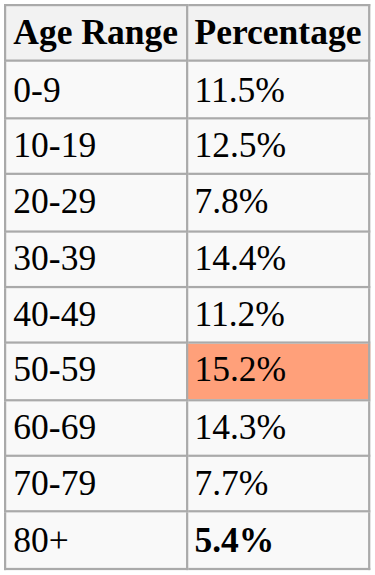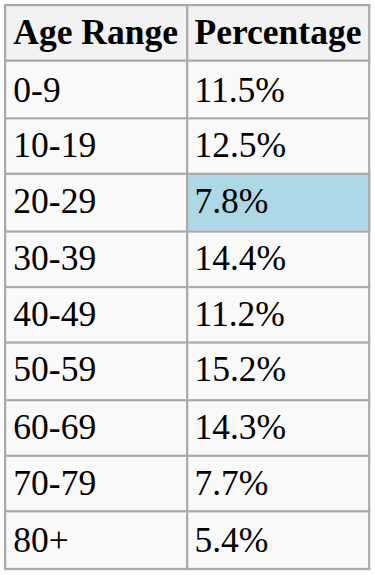(231, 201) no background -> (231, 201) lightblue background
(240, 370) lightsalmon background -> (240, 370) no background
(234, 539) bold -> (231, 539) normal
